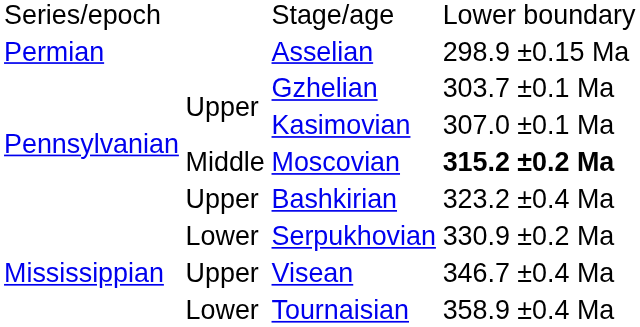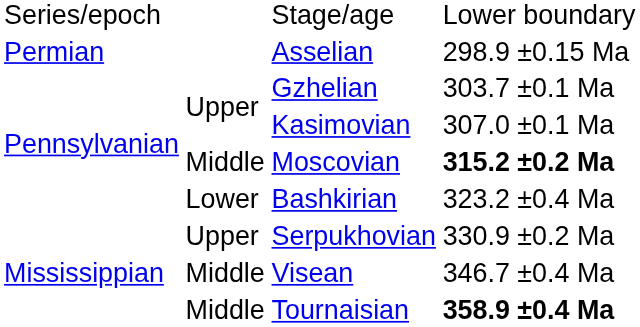(222, 199) Upper -> (222, 199) Lower
(222, 236) Lower -> (222, 236) Upper
(222, 273) Upper -> (225, 273) Middle
(222, 310) Lower -> (225, 310) Middle
(528, 310) normal -> (528, 310) bold
